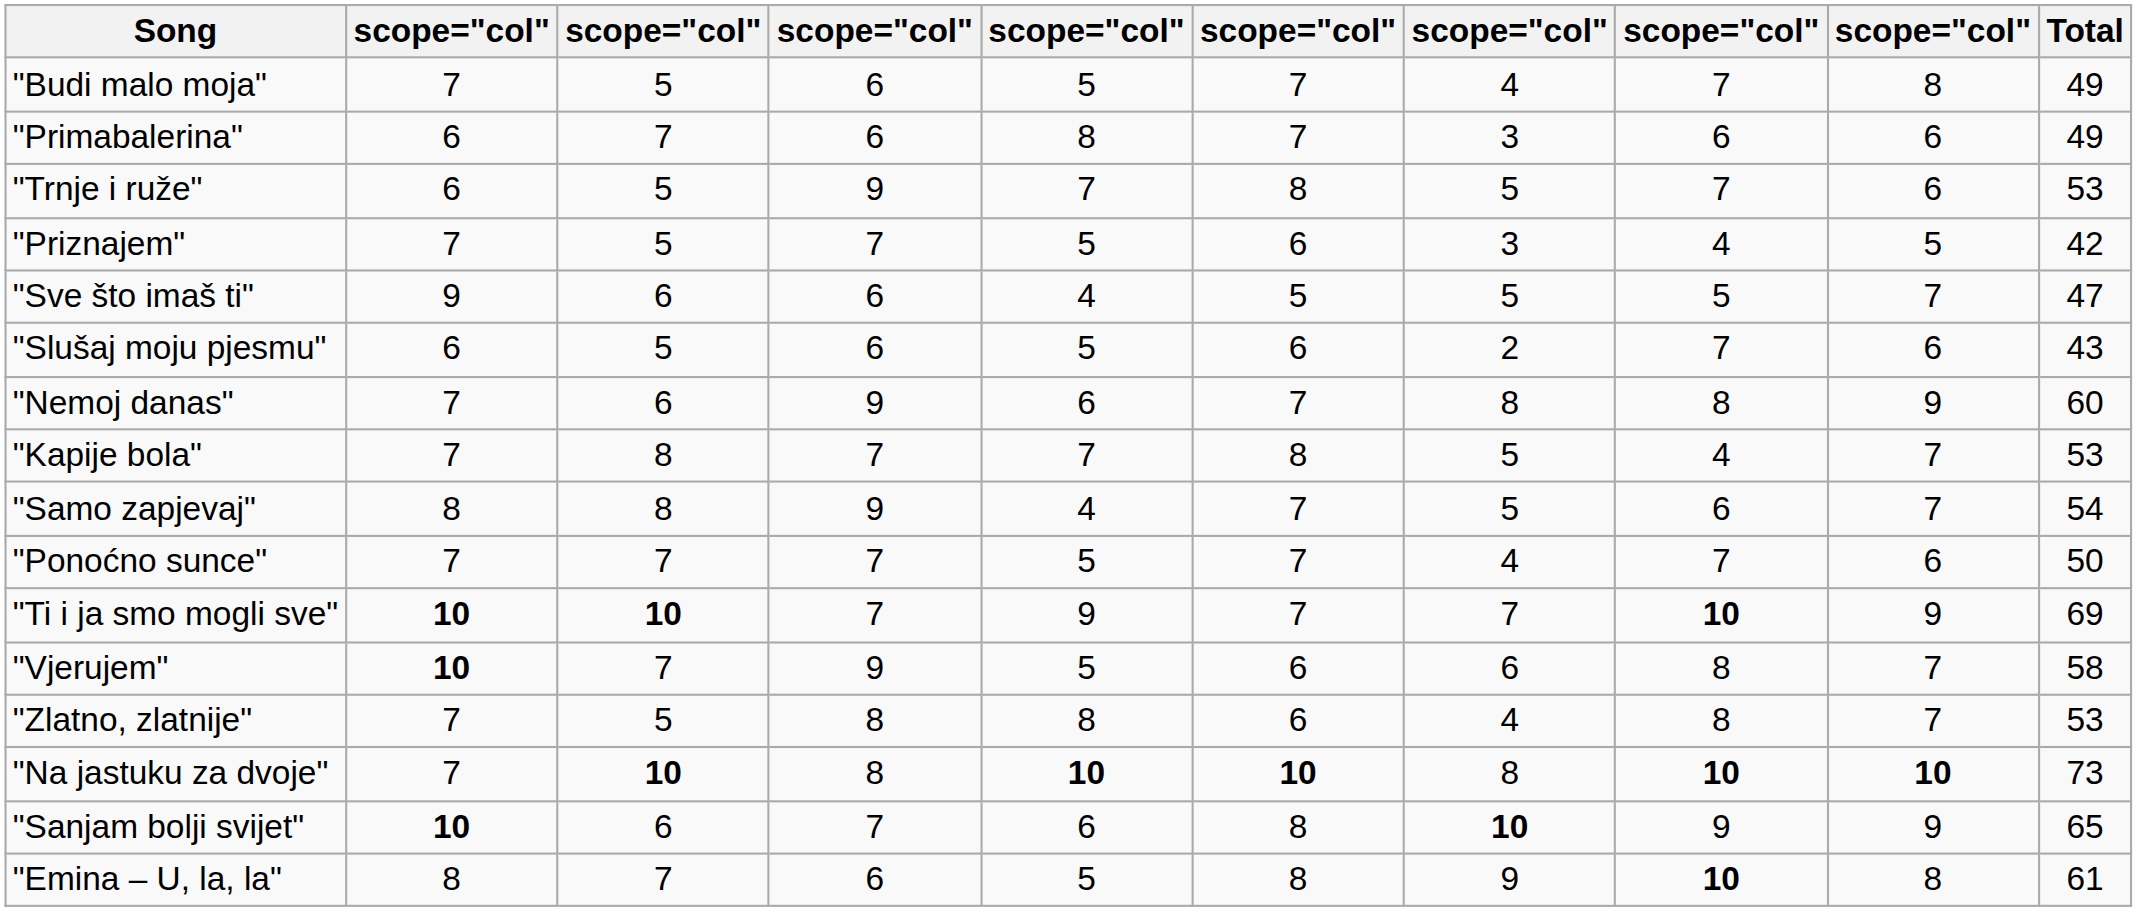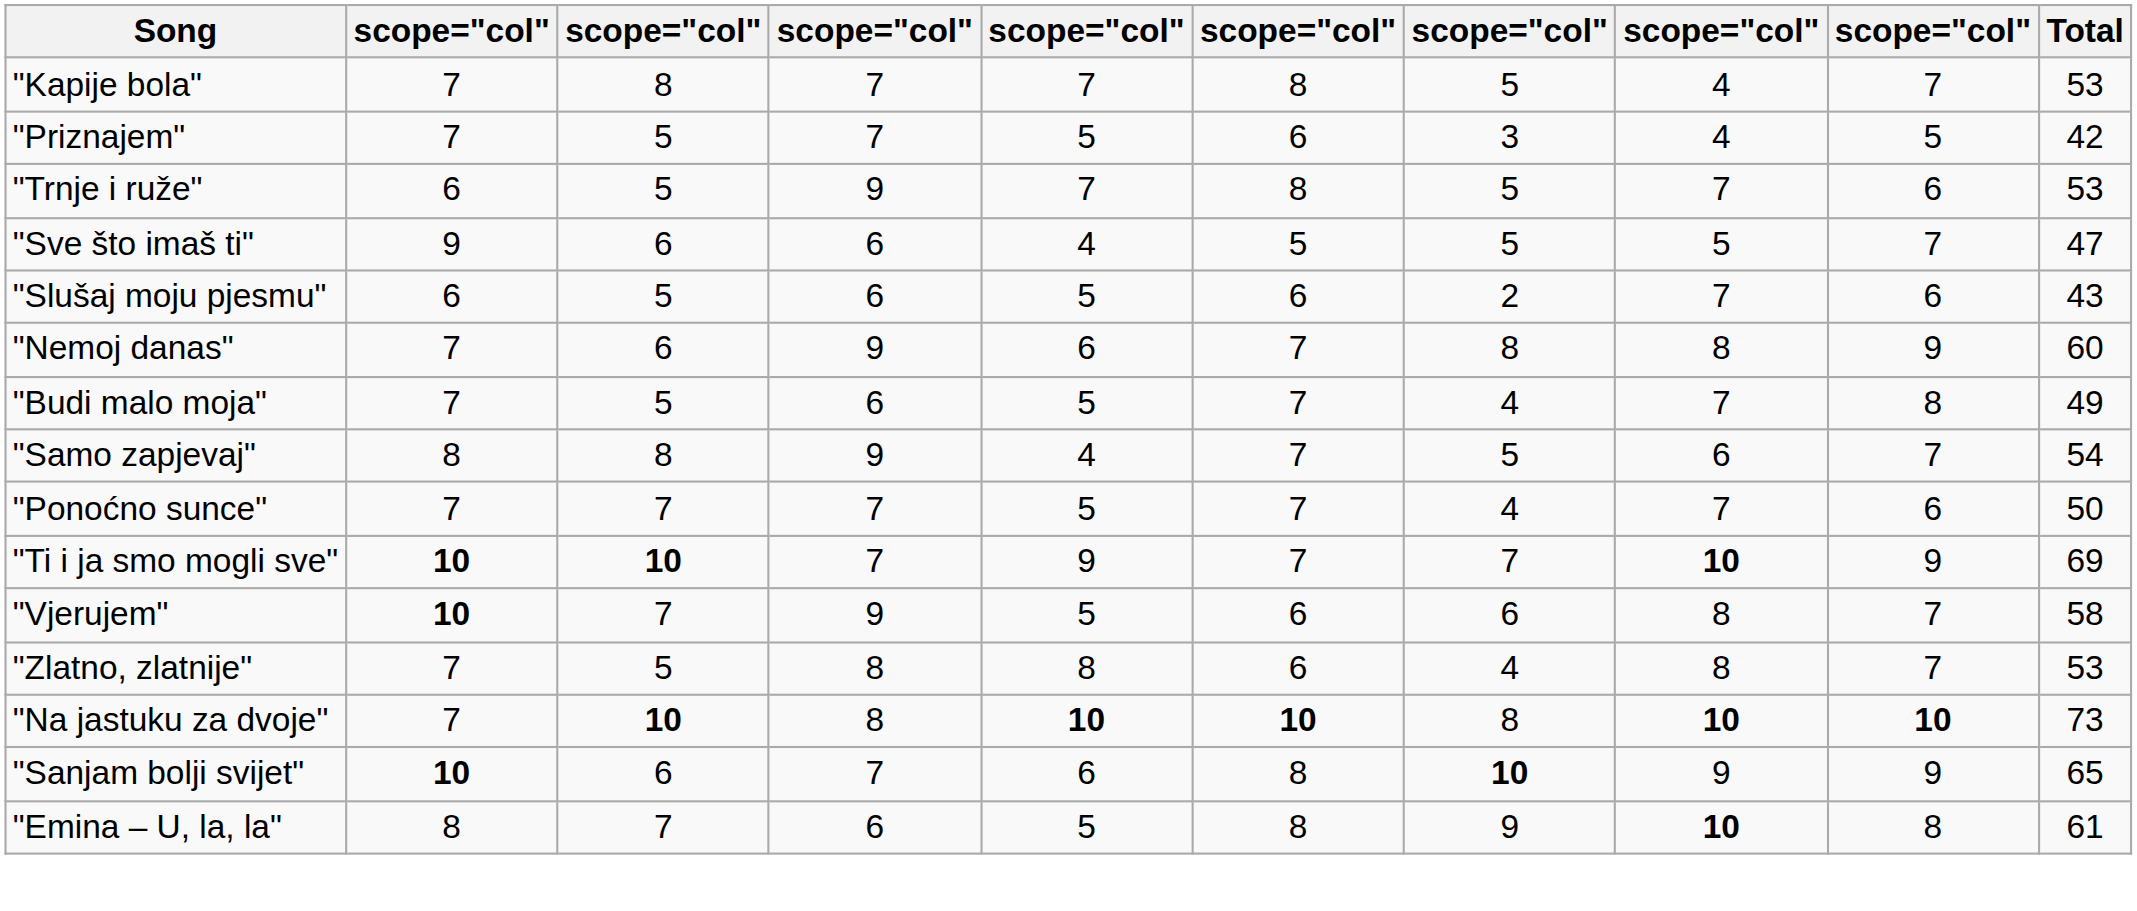rows swapped: (107, 455) <-> (140, 84)
- row: (128, 137)
rows swapped: (108, 190) <-> (99, 243)
